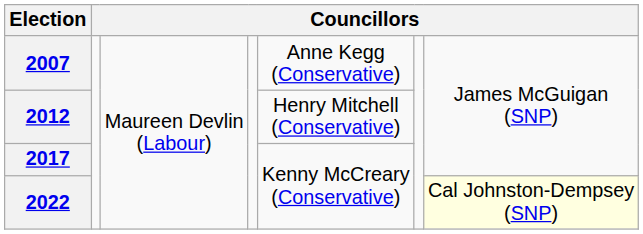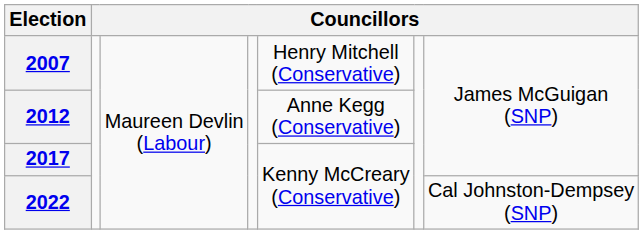(336, 62) Anne Kegg (Conservative) -> (336, 62) Henry Mitchell (Conservative)
(336, 116) Henry Mitchell (Conservative) -> (336, 116) Anne Kegg (Conservative)
(531, 201) lightyellow background -> (531, 201) no background
